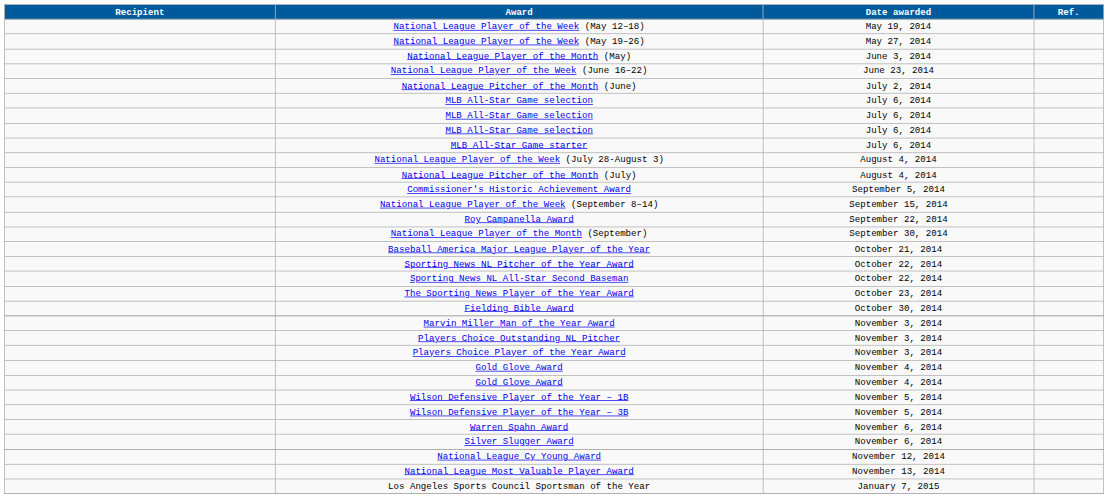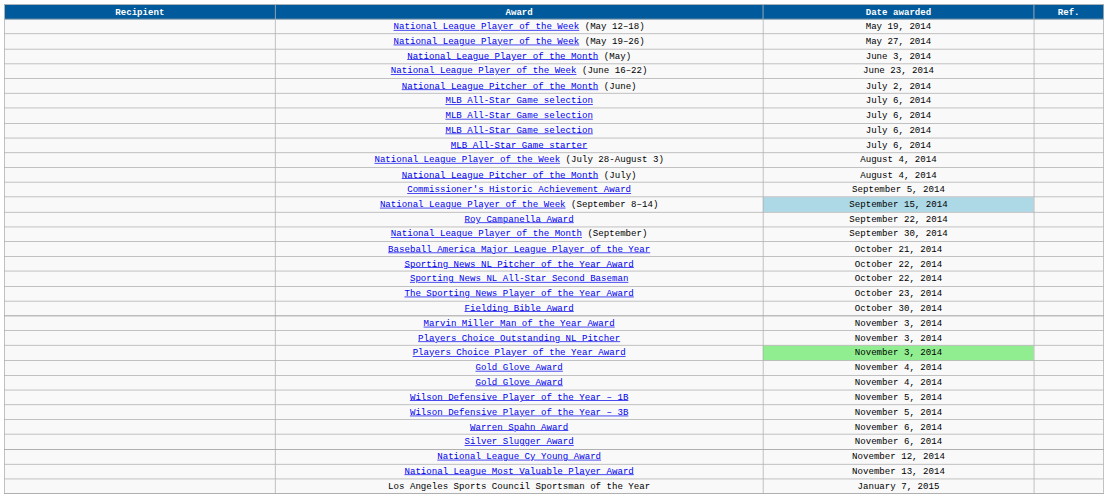(898, 205) no background -> (898, 205) lightblue background
(898, 353) no background -> (898, 353) lightgreen background
